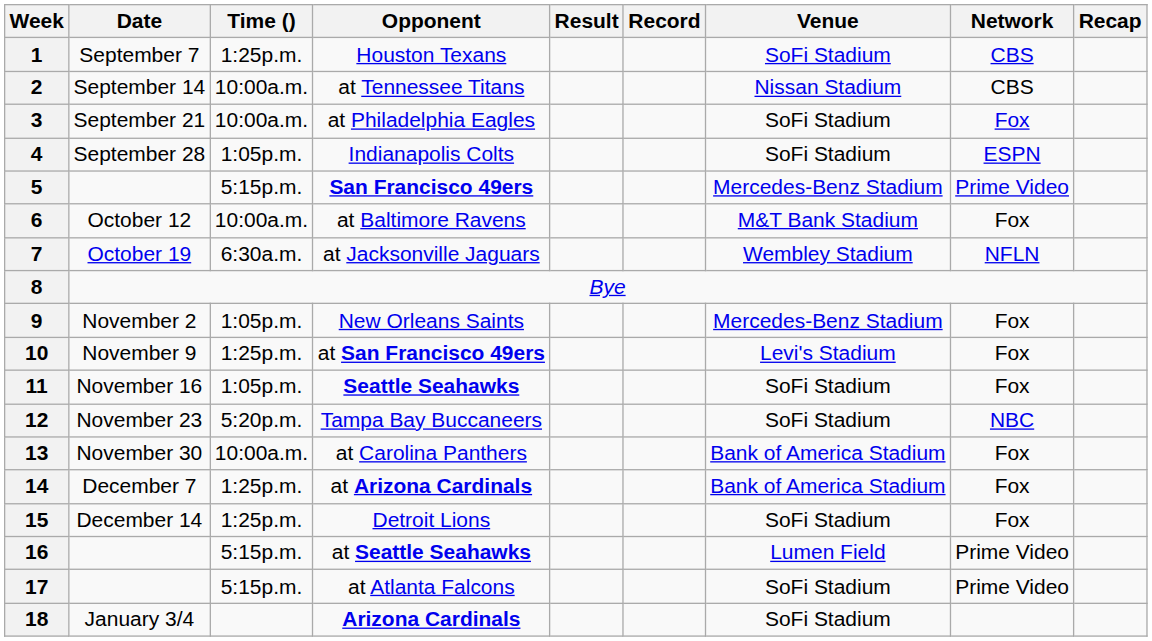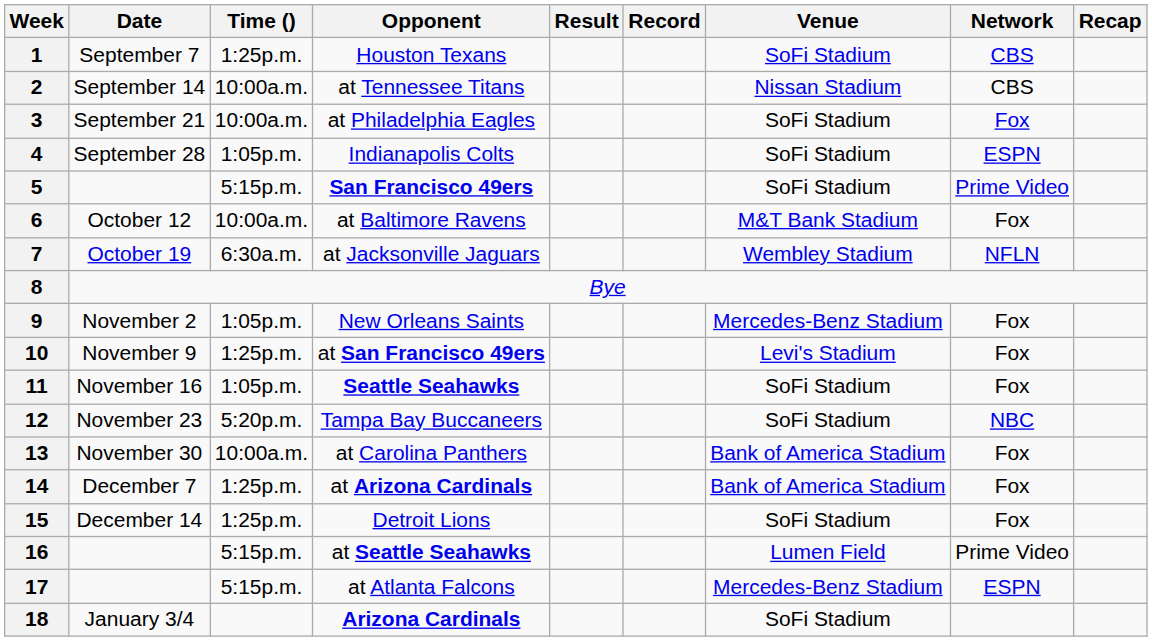(828, 187) Mercedes-Benz Stadium -> (828, 187) SoFi Stadium
(828, 586) SoFi Stadium -> (828, 586) Mercedes-Benz Stadium
(1012, 586) Prime Video -> (1012, 586) ESPN
